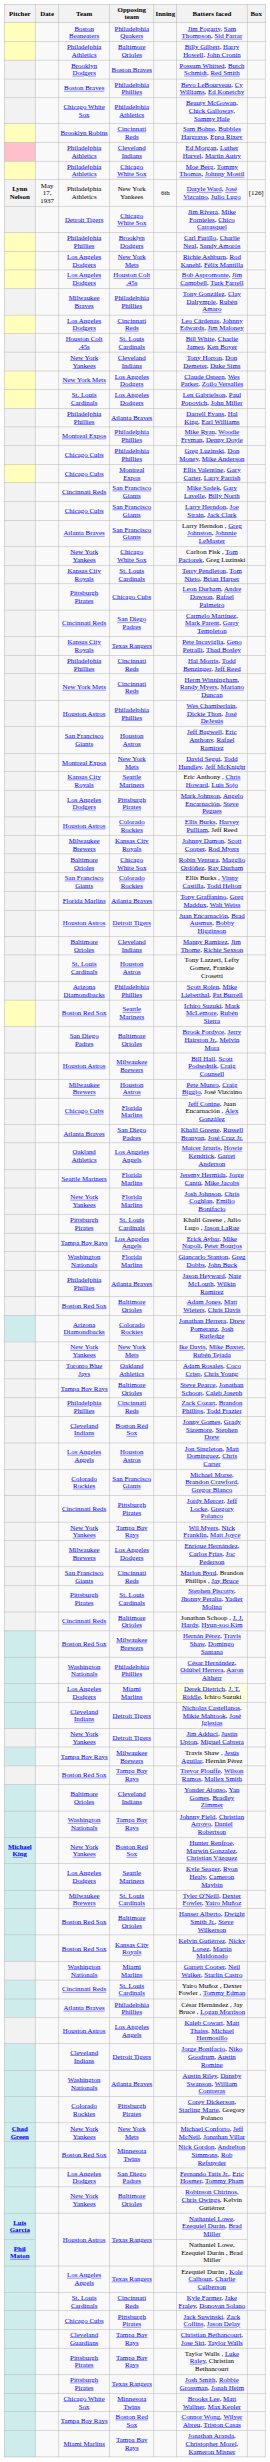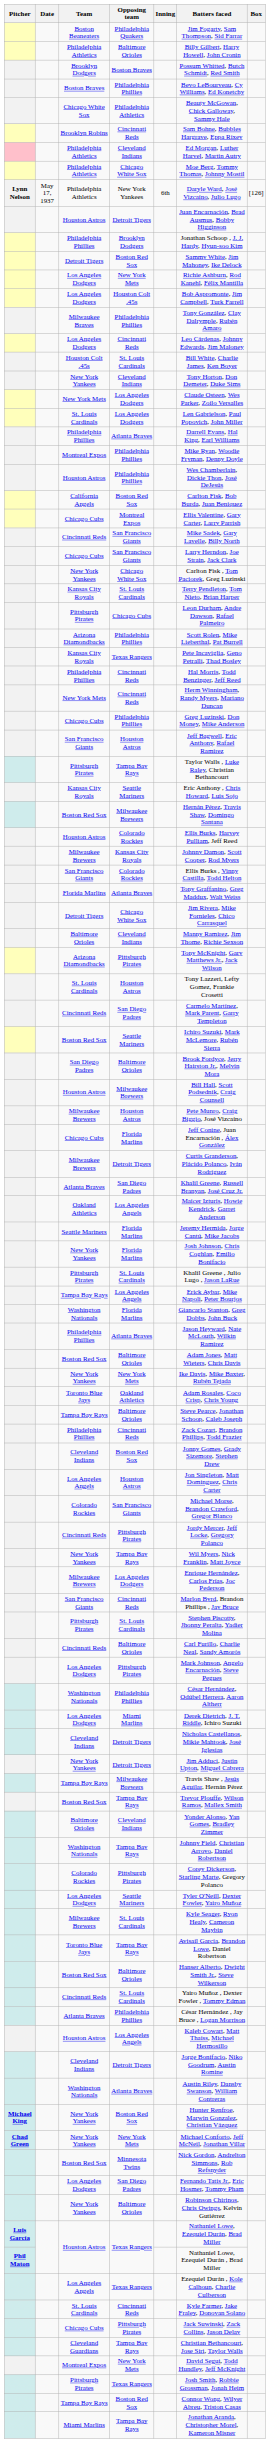rows swapped: (84, 219) <-> (84, 923)
(212, 242) Carl Furillo, Charlie Neal, Sandy Amorós -> (212, 242) Jonathan Schoop , J. J. Hardy, Hyun-soo Kim
+ row: (84, 260)
rows swapped: (84, 455) <-> (84, 713)
+ row: (84, 500)
- row: (84, 533)
rows swapped: (84, 623) <-> (84, 991)
rows swapped: (84, 762) <-> (84, 2361)
rows swapped: (84, 803) <-> (84, 1644)
- row: (84, 863)
+ row: (84, 960)
+ row: (84, 1164)
- row: (84, 1328)
(212, 1621) Jonathan Schoop , J. J. Hardy, Hyun-soo Kim -> (212, 1648) Carl Furillo, Charlie Neal, Sandy Amorós
(212, 1693) lightyellow background -> (212, 1719) no background
rows swapped: (84, 2110) <-> (84, 1850)
(212, 1877) Kyle Seager, Ryon Healy, Cameron Maybin -> (212, 1899) Tyler O'Neill, Dexter Fowler, Yairo Muñoz
(212, 1899) Tyler O'Neill, Dexter Fowler, Yairo Muñoz -> (212, 1922) Kyle Seager, Ryon Healy, Cameron Maybin
+ row: (84, 1948)
- row: (84, 1948)
- row: (84, 1971)
- row: (84, 2402)
